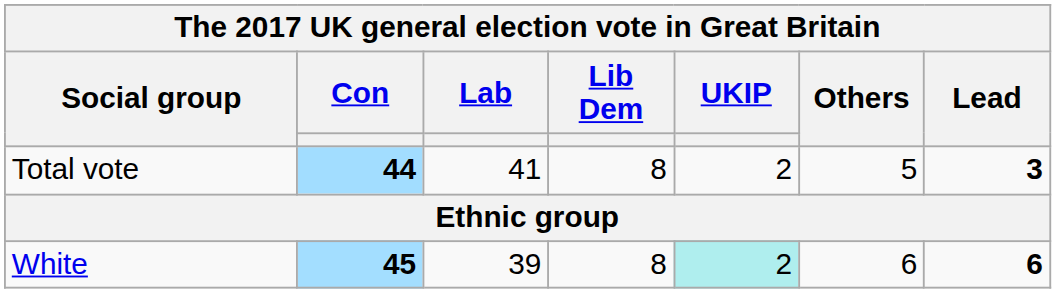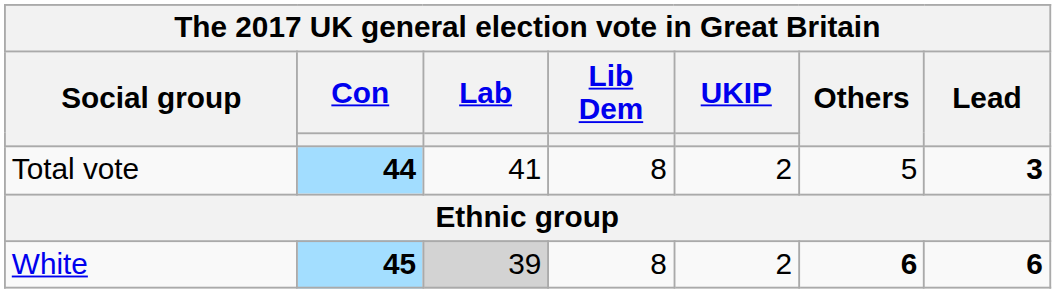(525, 264) no background -> (525, 264) lightgrey background
(784, 264) paleturquoise background -> (784, 264) no background
(909, 264) normal -> (909, 264) bold
